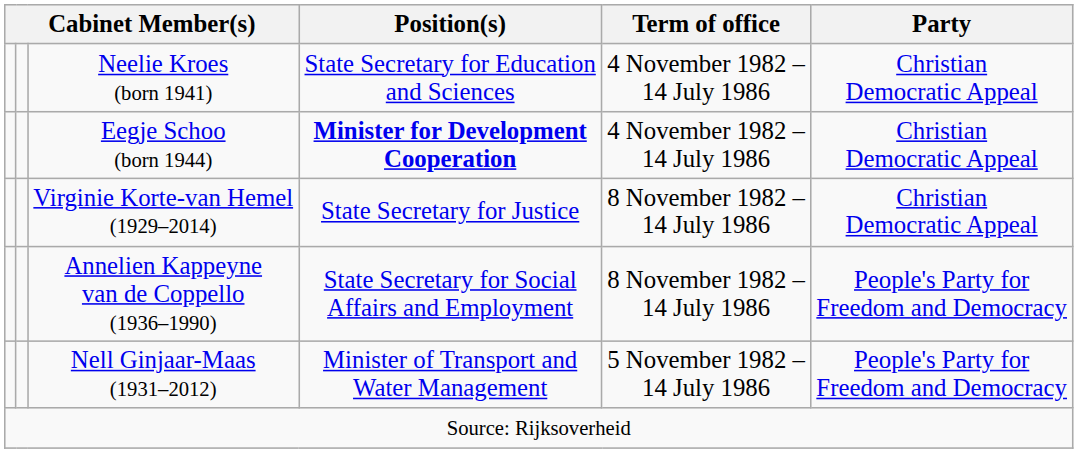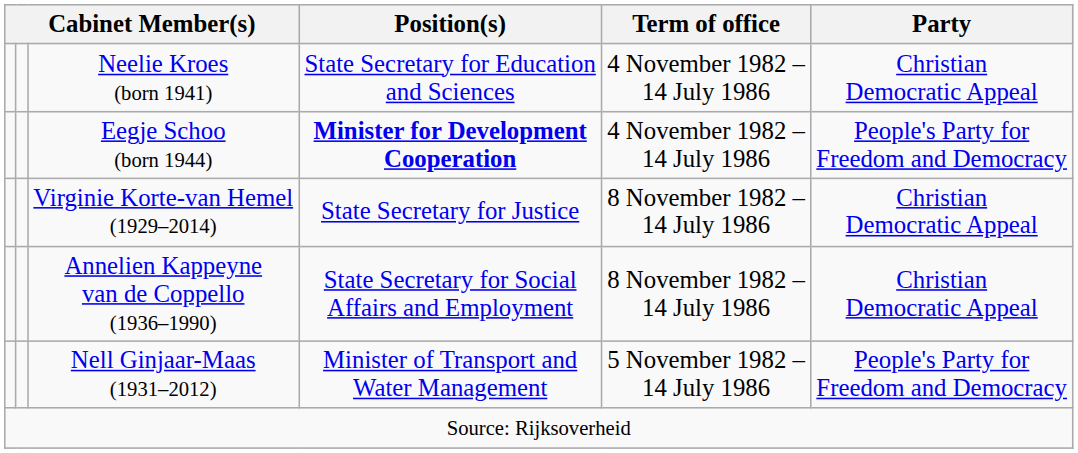(942, 144) Christian Democratic Appeal -> (942, 144) People's Party for Freedom and Democracy
(942, 293) People's Party for Freedom and Democracy -> (942, 293) Christian Democratic Appeal
